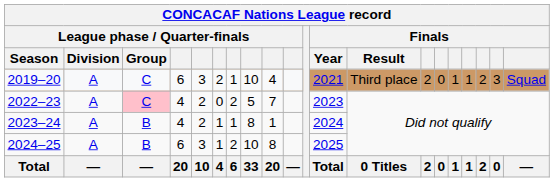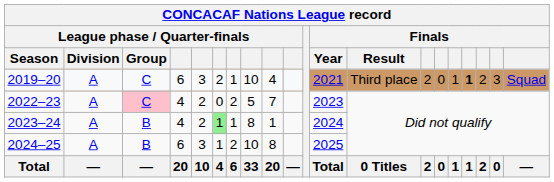(469, 79) normal -> (469, 79) bold
(220, 123) no background -> (220, 123) lightgreen background
